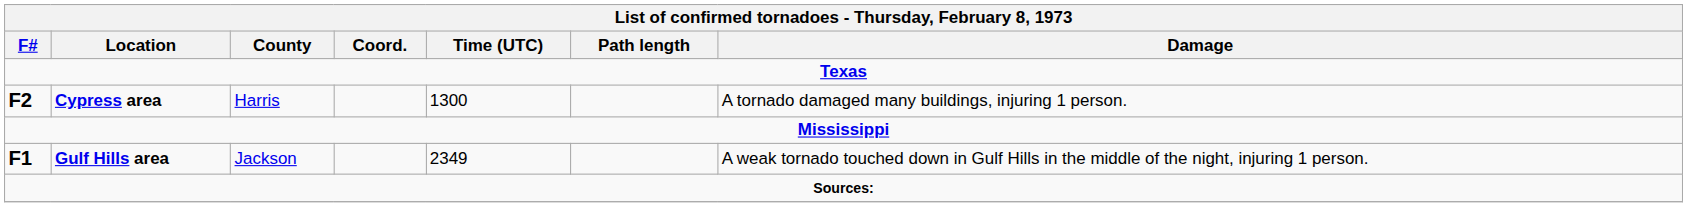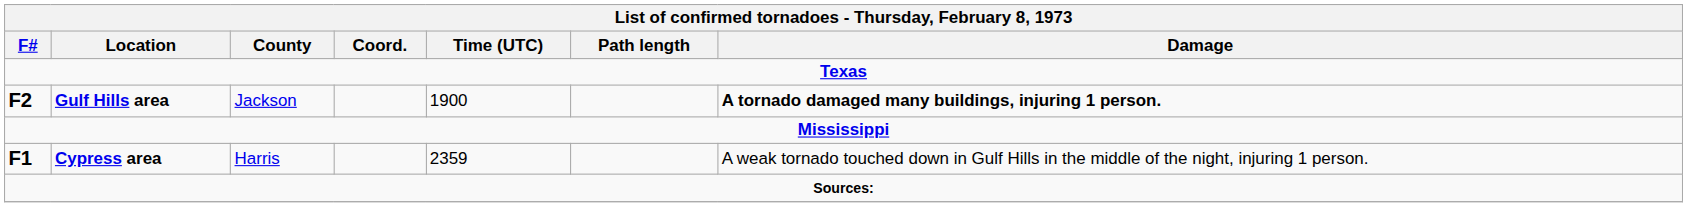(108, 100) Cypress area -> (112, 100) Gulf Hills area
(257, 100) Harris -> (266, 100) Jackson
(449, 100) 1300 -> (449, 100) 1900
(924, 100) normal -> (941, 100) bold
(112, 158) Gulf Hills area -> (108, 158) Cypress area
(266, 158) Jackson -> (257, 158) Harris
(449, 158) 2349 -> (449, 158) 2359
